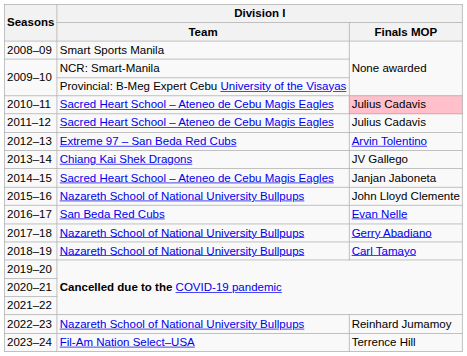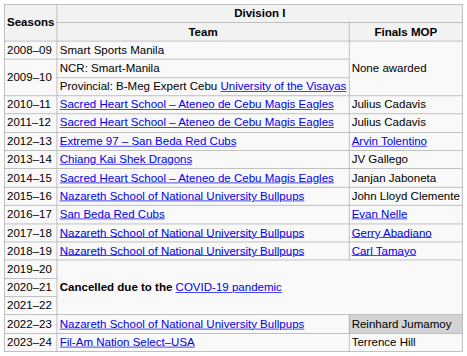(389, 104) pink background -> (389, 104) no background
(402, 324) no background -> (402, 324) lightgrey background
